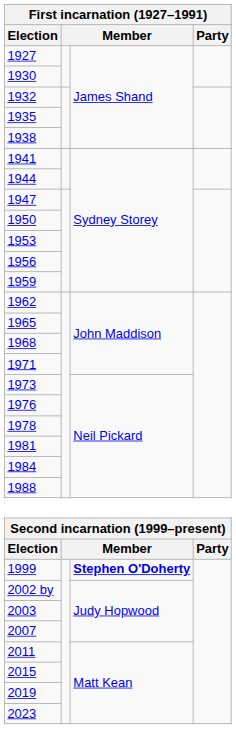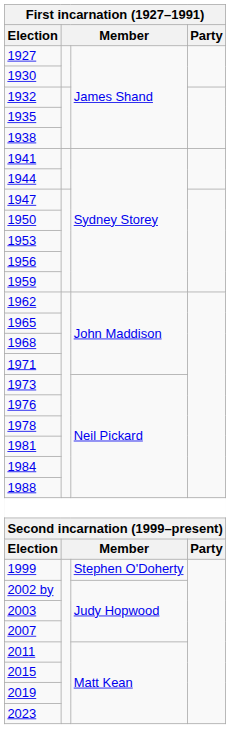(132, 569) bold -> (129, 569) normal
